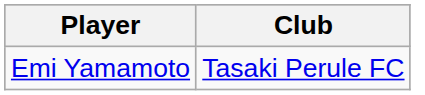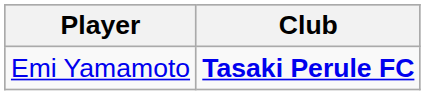(303, 67) normal -> (308, 67) bold
